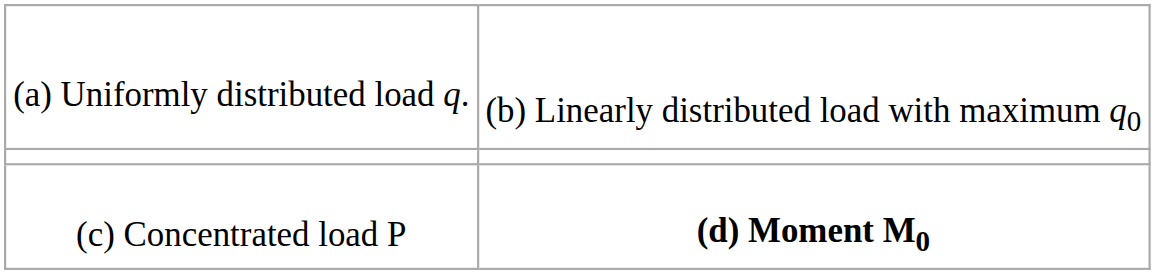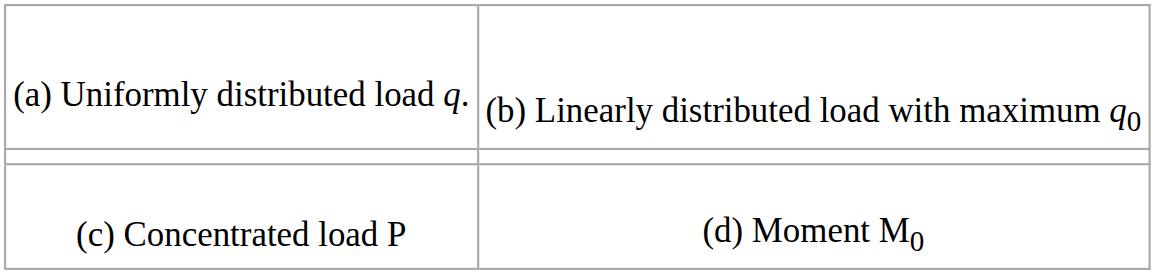(813, 234) bold -> (813, 234) normal
